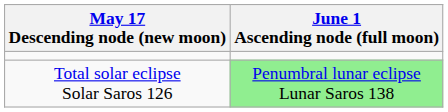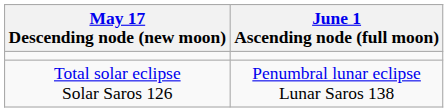(337, 83) lightgreen background -> (337, 83) no background
